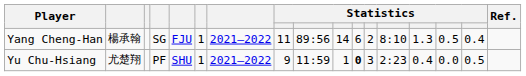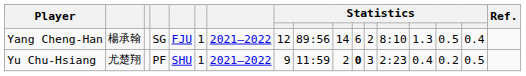(284, 39) 11 -> (284, 39) 12
(346, 60) 1 -> (346, 60) 2
(448, 60) 0.0 -> (448, 60) 0.2
